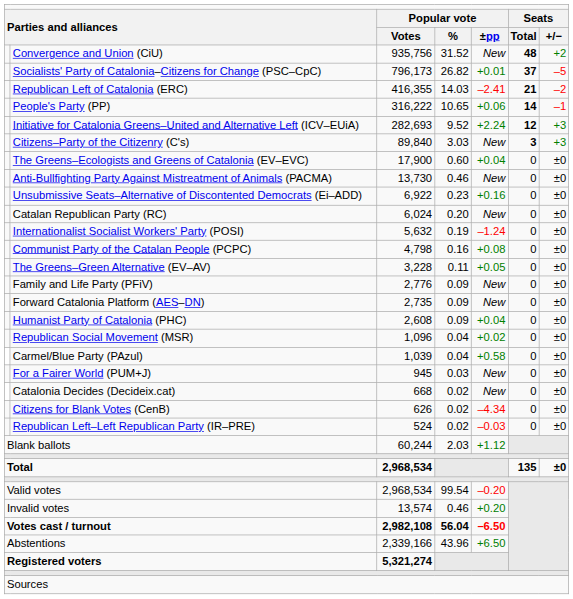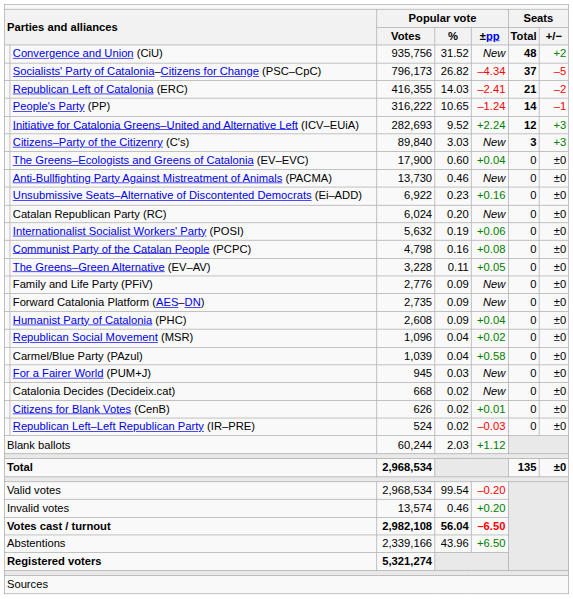(491, 71) +0.01 -> (491, 71) –4.34
(491, 107) +0.06 -> (491, 107) –1.24
(491, 231) –1.24 -> (491, 231) +0.06
(491, 409) –4.34 -> (491, 409) +0.01
